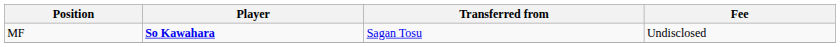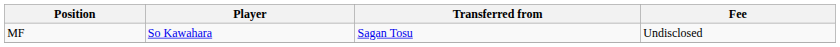(180, 33) bold -> (180, 33) normal
